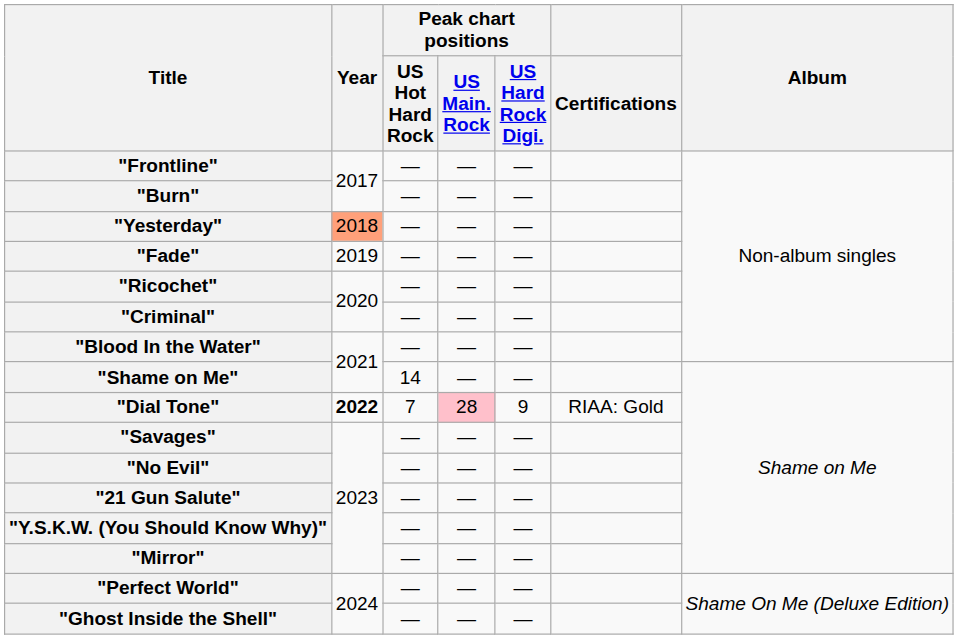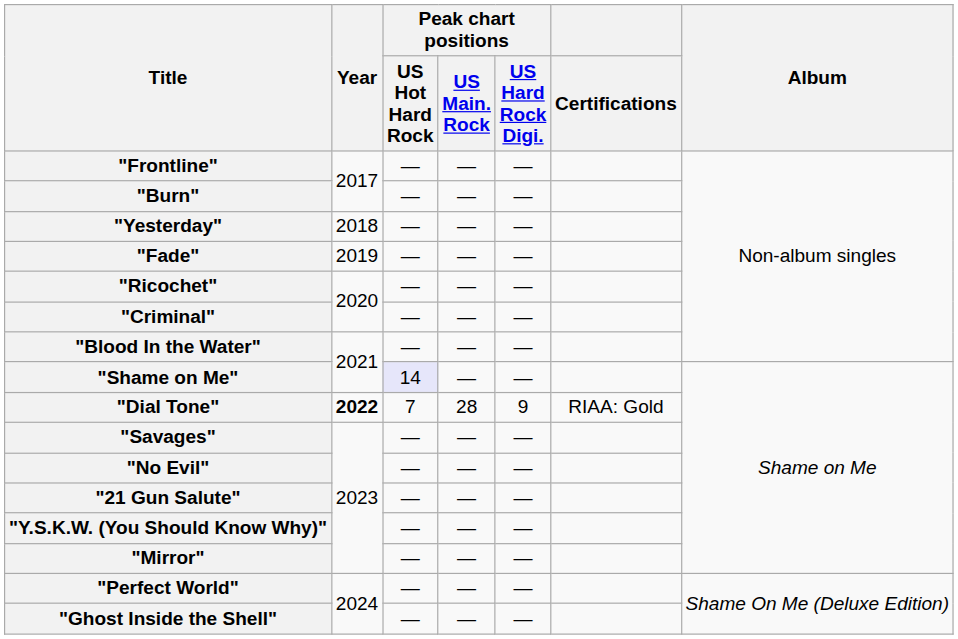(357, 226) lightsalmon background -> (357, 226) no background
(410, 377) no background -> (410, 377) lavender background
(467, 407) pink background -> (467, 407) no background
